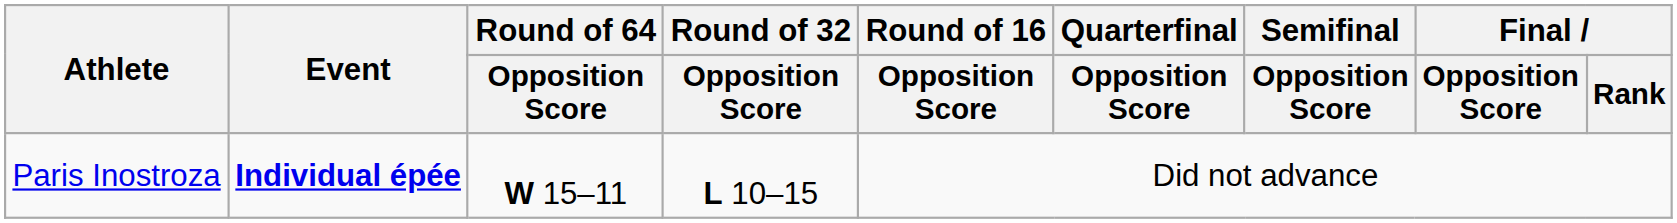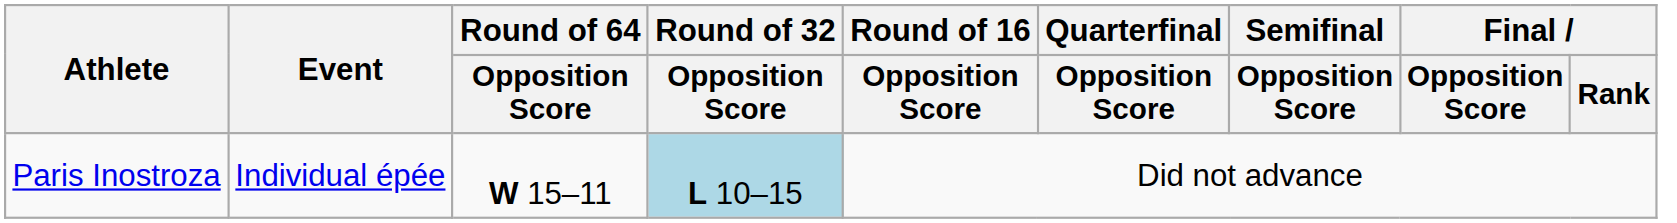(348, 176) bold -> (340, 176) normal
(761, 193) no background -> (745, 193) lightblue background
